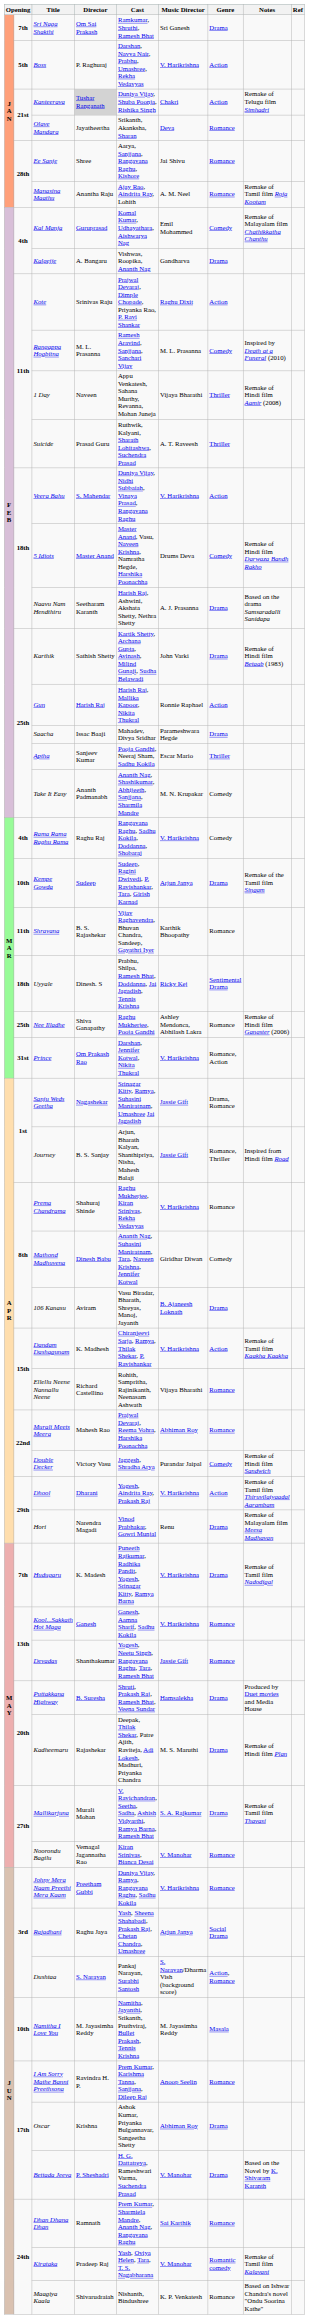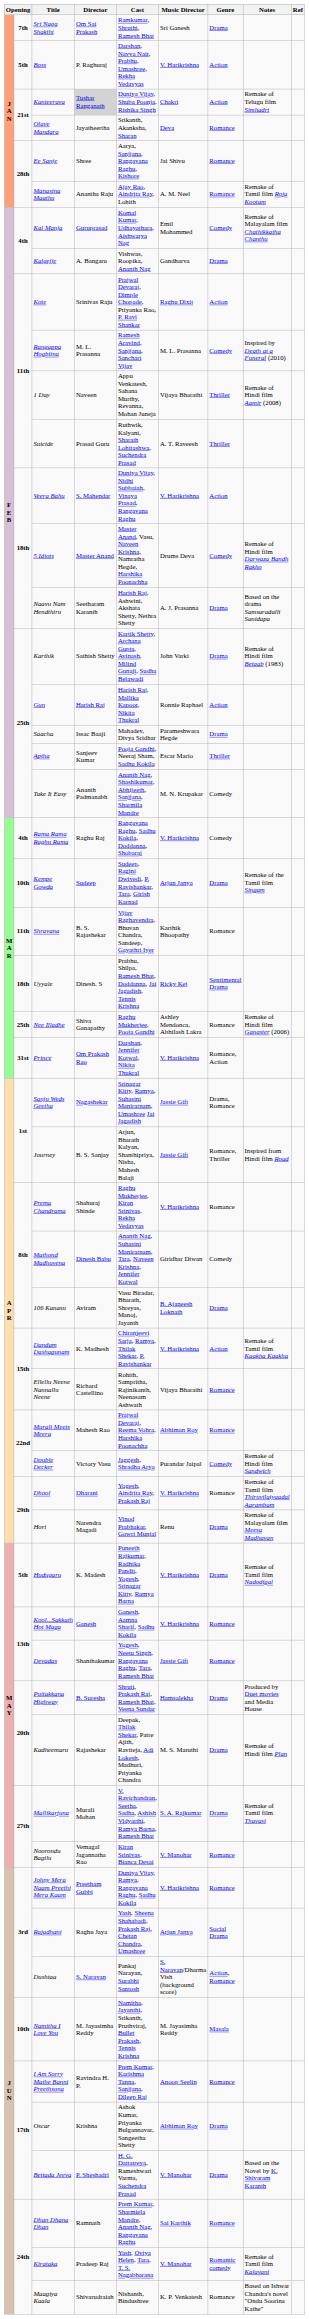(219, 1493) Action -> (222, 1493) Romance
(23, 1575) 7th -> (23, 1575) 5th
